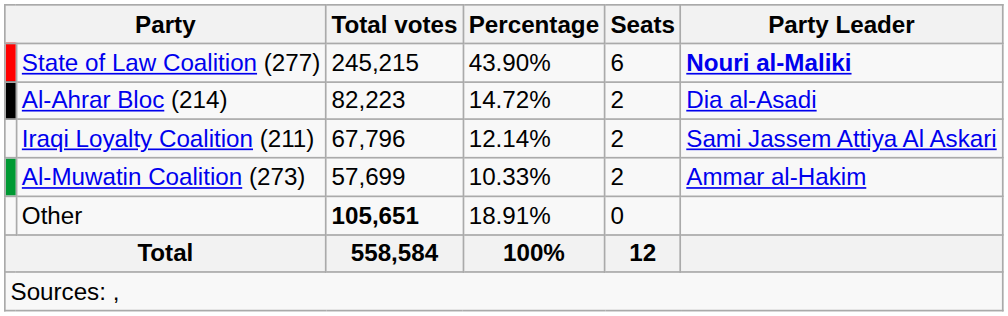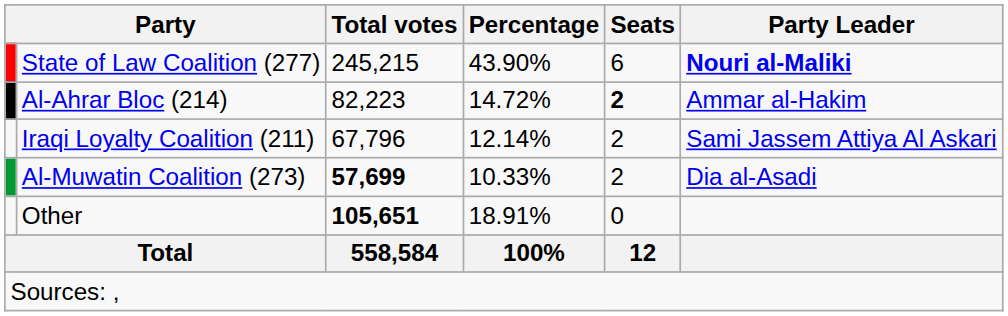(617, 101) normal -> (617, 101) bold
(751, 101) Dia al-Asadi -> (776, 101) Ammar al-Hakim
(369, 177) normal -> (369, 177) bold
(776, 177) Ammar al-Hakim -> (751, 177) Dia al-Asadi
